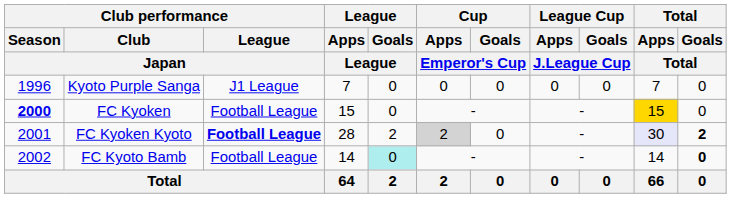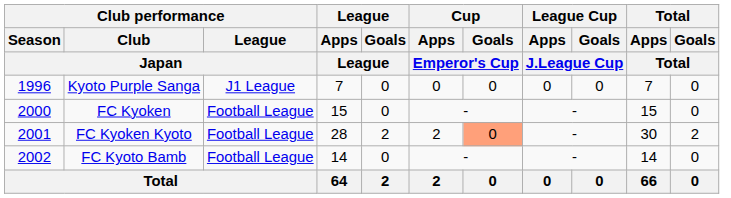(34, 110) bold -> (34, 110) normal
(656, 110) gold background -> (649, 110) no background
(264, 134) bold -> (260, 134) normal
(444, 134) lightgrey background -> (436, 134) no background
(500, 134) no background -> (493, 134) lightsalmon background
(656, 134) lavender background -> (649, 134) no background
(702, 134) bold -> (695, 134) normal
(393, 157) paleturquoise background -> (385, 157) no background
(702, 157) bold -> (695, 157) normal
